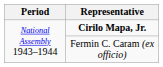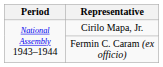(112, 28) bold -> (112, 28) normal
